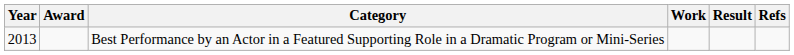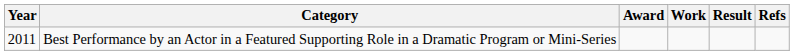columns swapped: (64, 15) <-> (378, 15)
(22, 38) 2013 -> (22, 38) 2011
